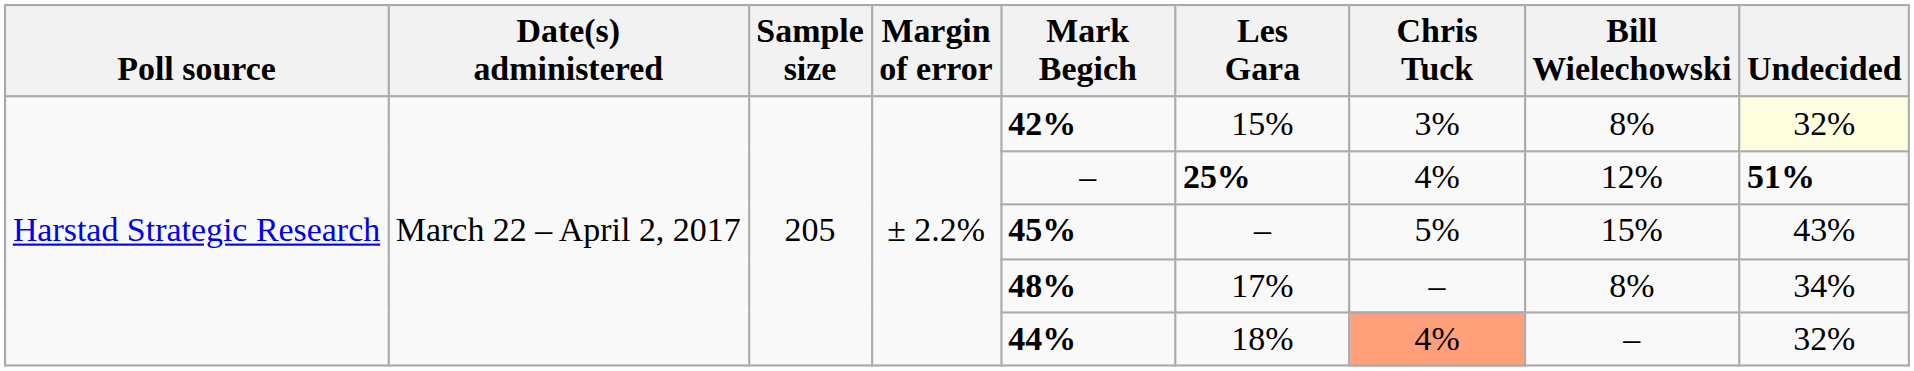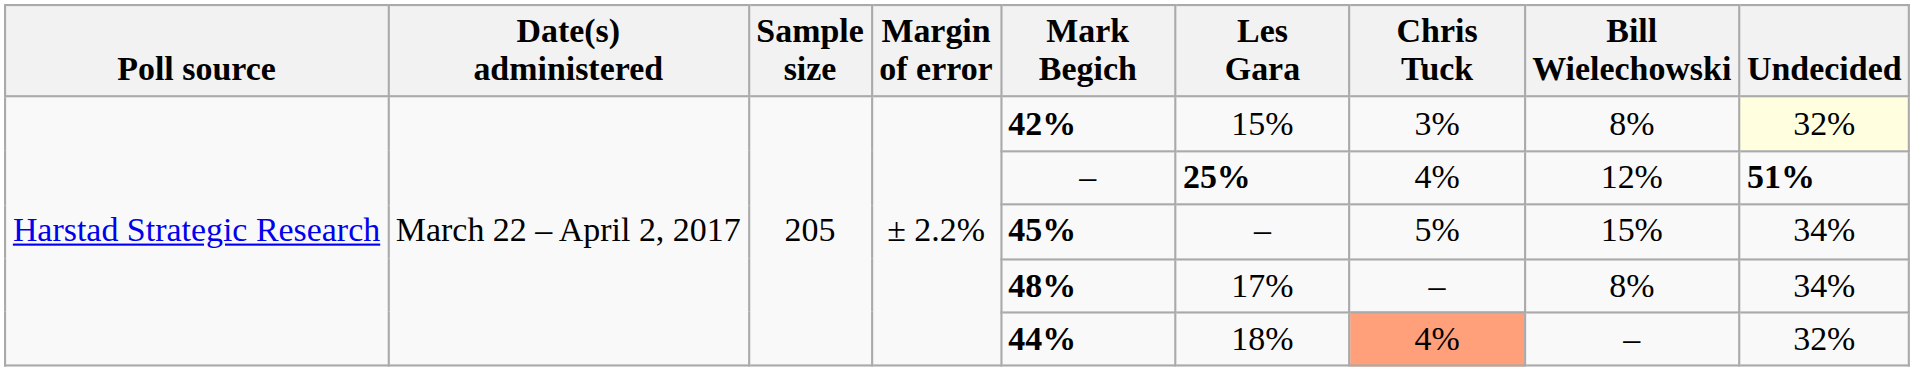(1824, 230) 43% -> (1824, 230) 34%
